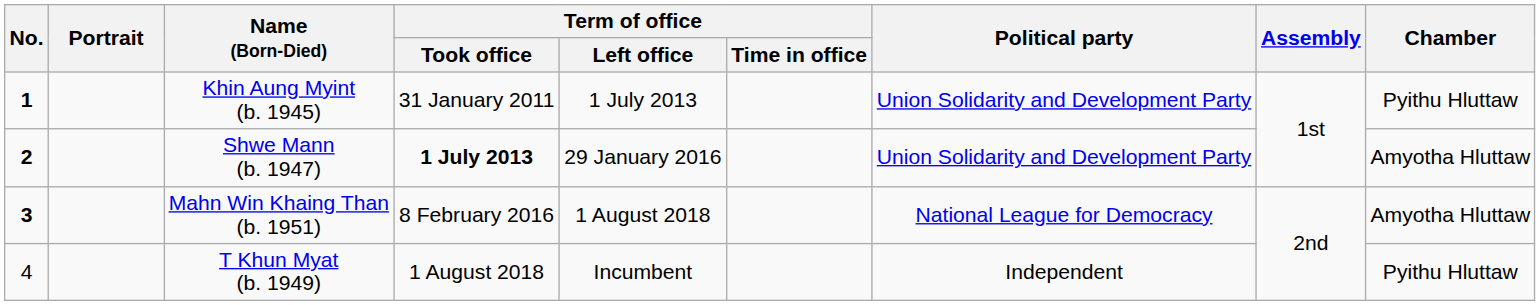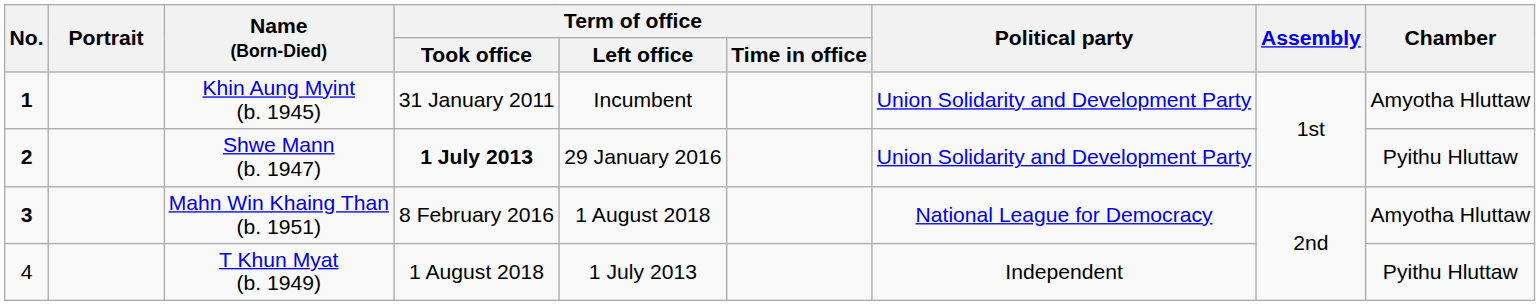(643, 100) 1 July 2013 -> (643, 100) Incumbent
(1450, 100) Pyithu Hluttaw -> (1450, 100) Amyotha Hluttaw
(1450, 157) Amyotha Hluttaw -> (1450, 157) Pyithu Hluttaw
(643, 271) Incumbent -> (643, 271) 1 July 2013
